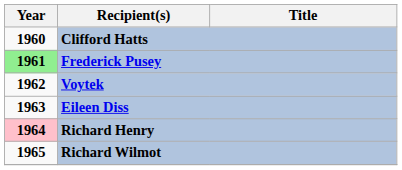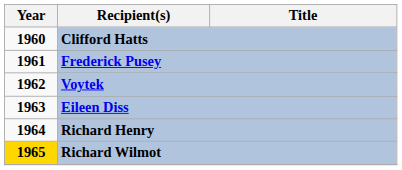(31, 61) lightgreen background -> (31, 61) no background
(31, 130) pink background -> (31, 130) no background
(31, 152) no background -> (31, 152) gold background
